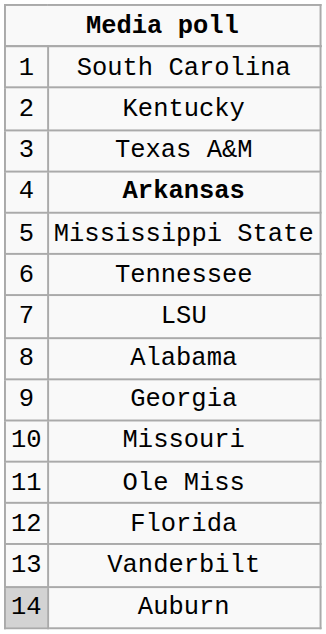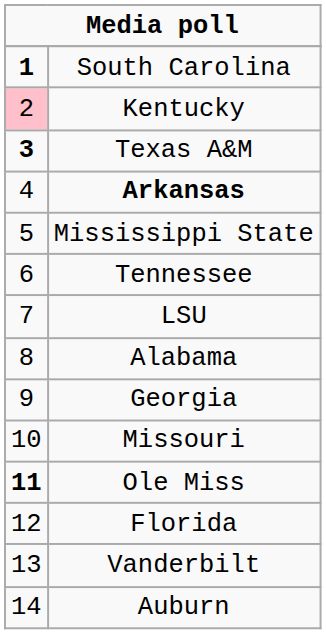(26, 67) normal -> (26, 67) bold
(26, 109) no background -> (26, 109) pink background
(26, 150) normal -> (26, 150) bold
(26, 483) normal -> (26, 483) bold
(26, 607) lightgrey background -> (26, 607) no background
